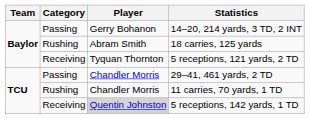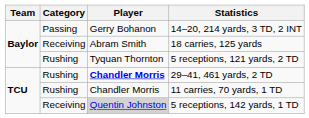(60, 43) Rushing -> (64, 43) Receiving
(64, 59) Receiving -> (60, 59) Rushing
(60, 74) Passing -> (60, 74) Rushing
(125, 74) normal -> (127, 74) bold
